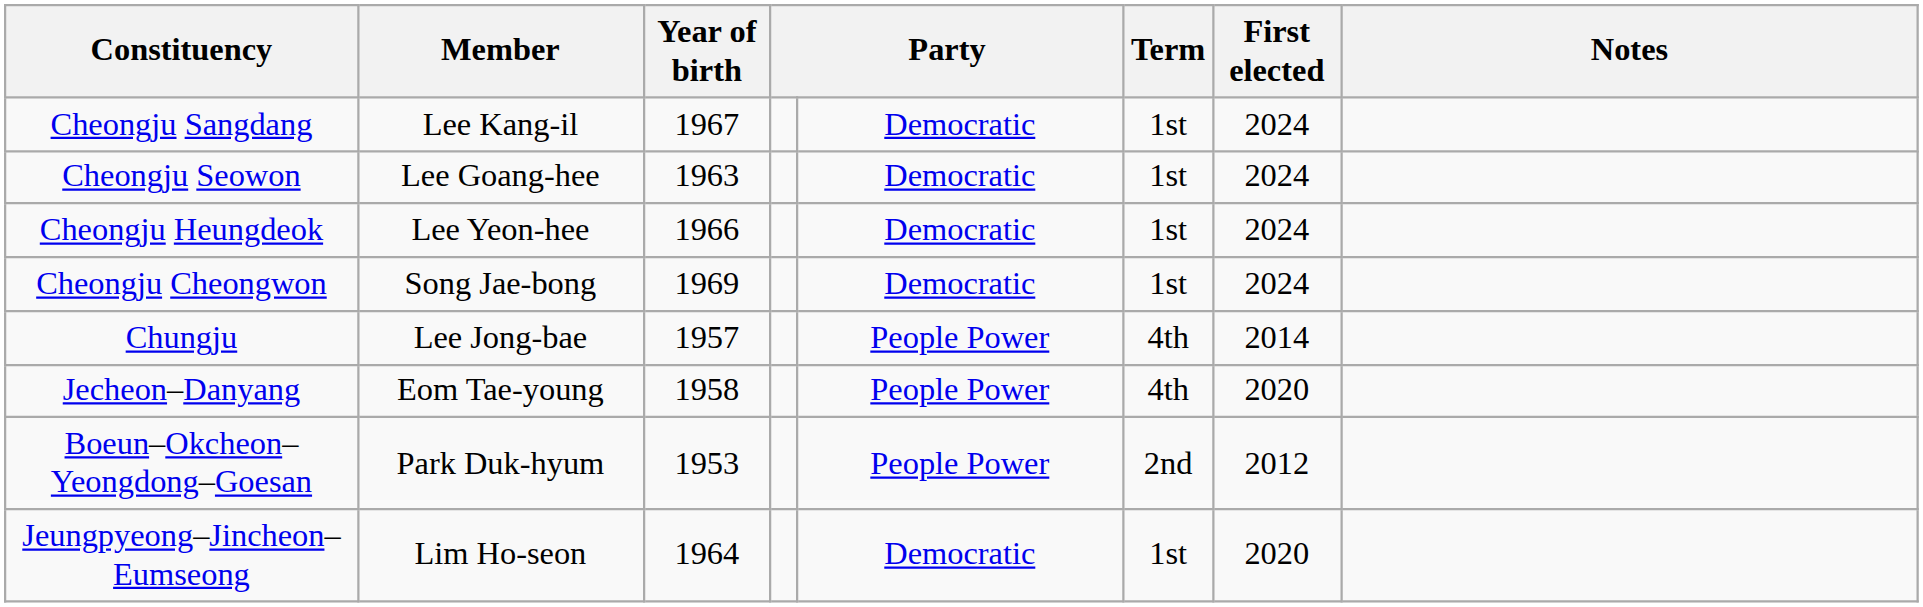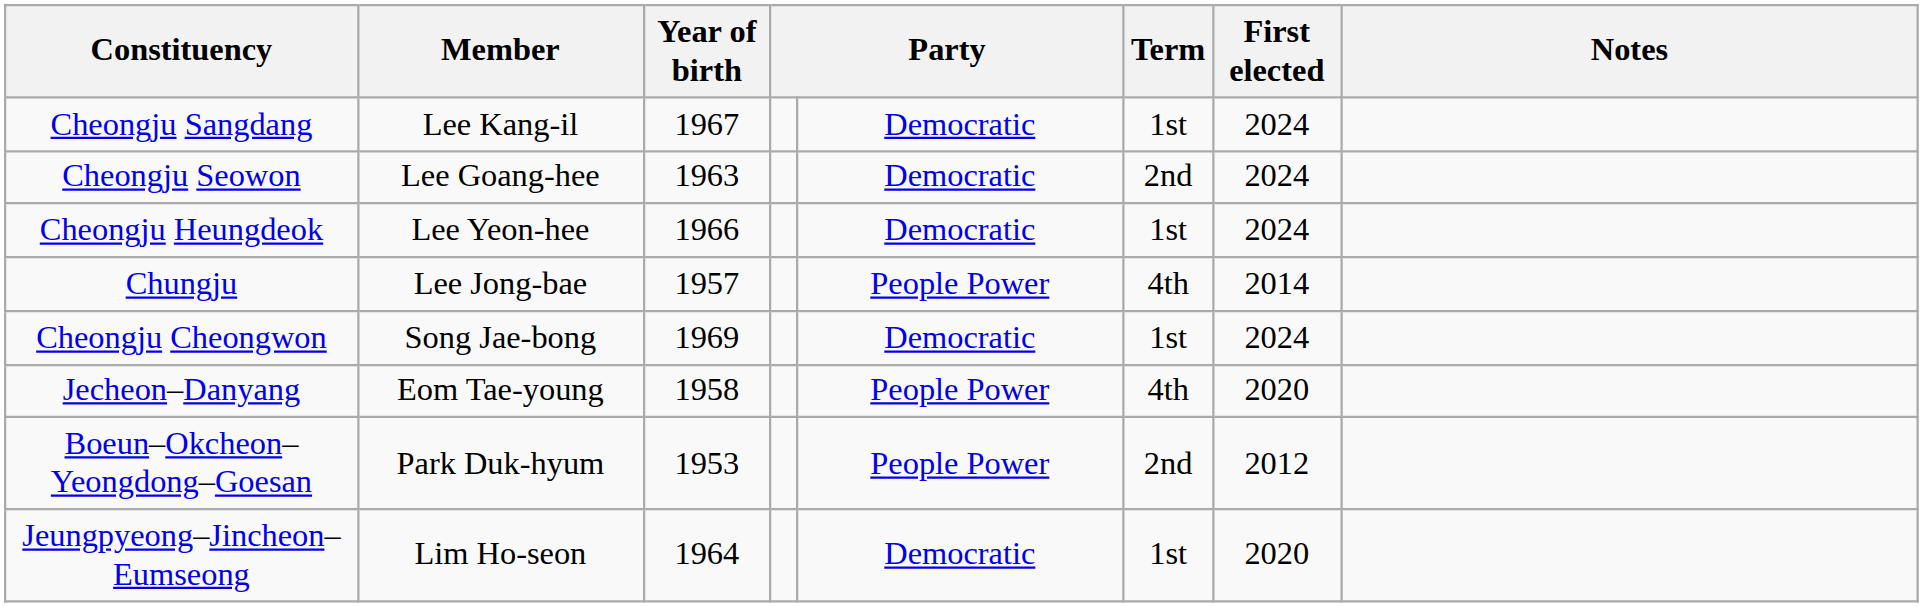(1168, 176) 1st -> (1168, 176) 2nd
rows swapped: (181, 283) <-> (181, 337)
